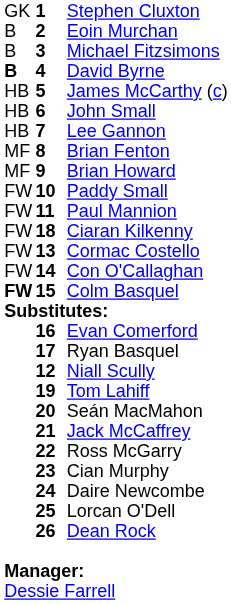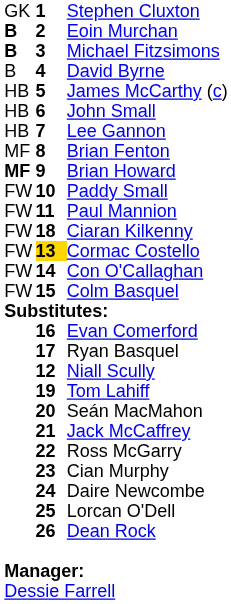(10, 31) normal -> (11, 31) bold
(10, 51) normal -> (11, 51) bold
(11, 71) bold -> (10, 71) normal
(17, 171) normal -> (17, 171) bold
(46, 251) no background -> (46, 251) gold background
(18, 291) bold -> (18, 291) normal
